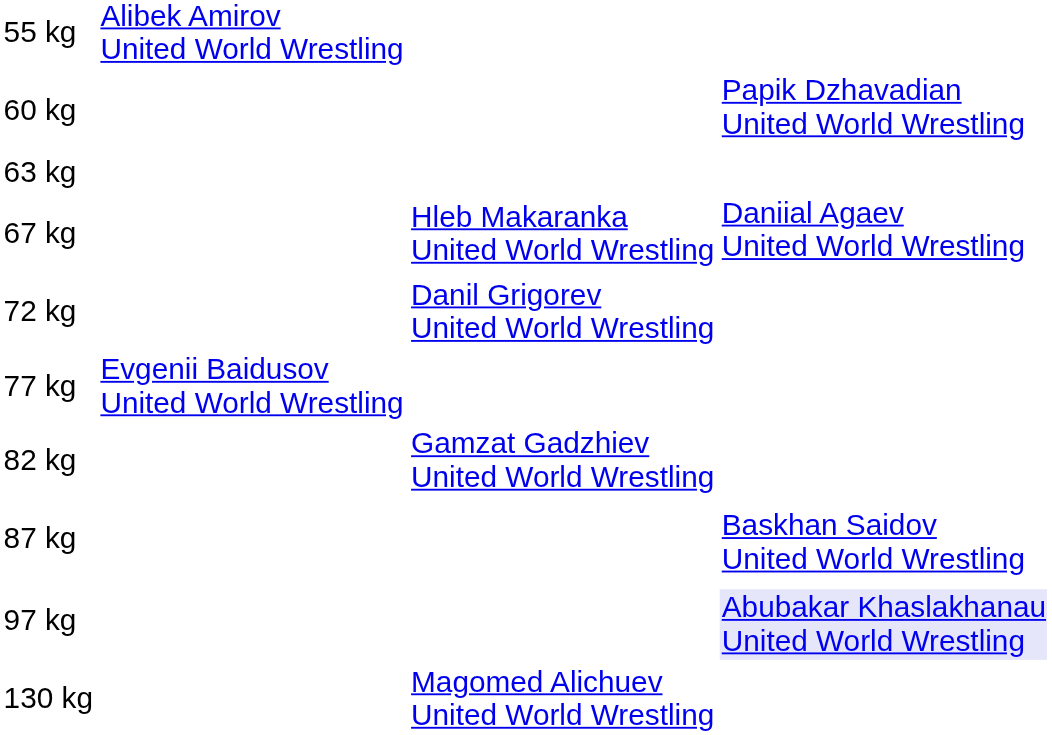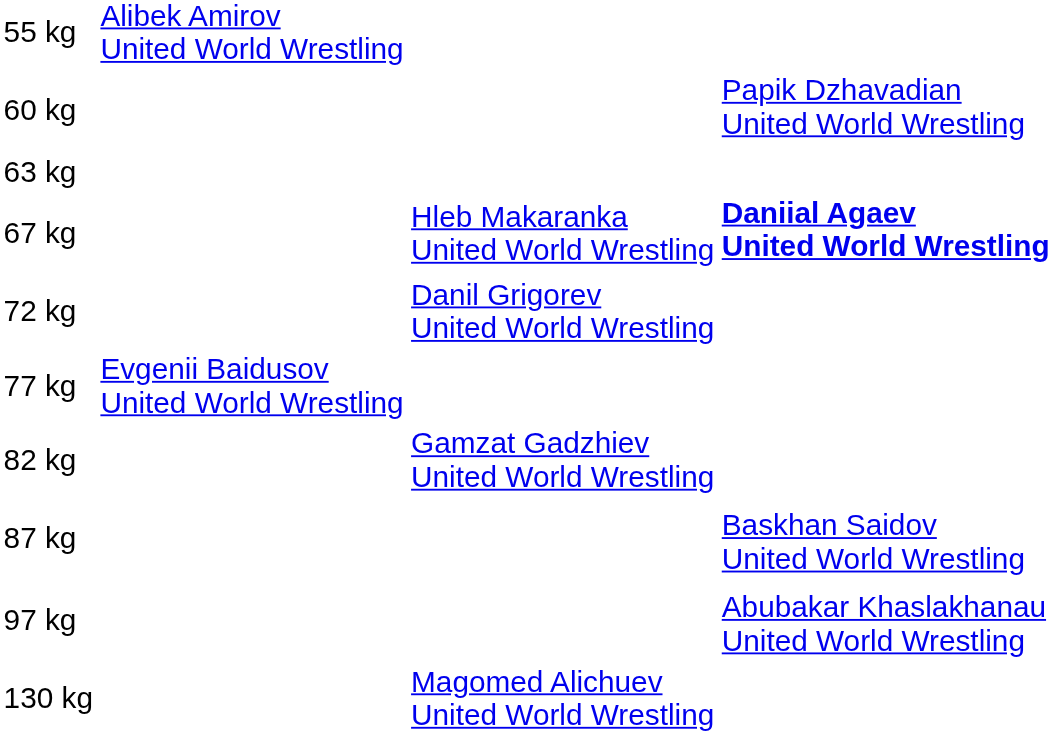(873, 229) normal -> (886, 229) bold
(884, 624) lavender background -> (884, 624) no background
